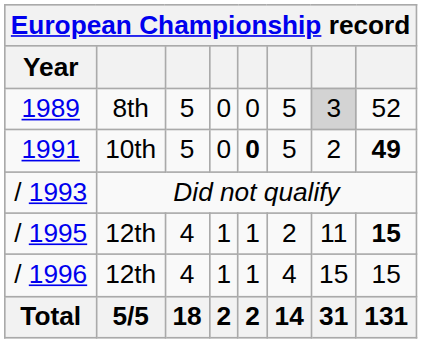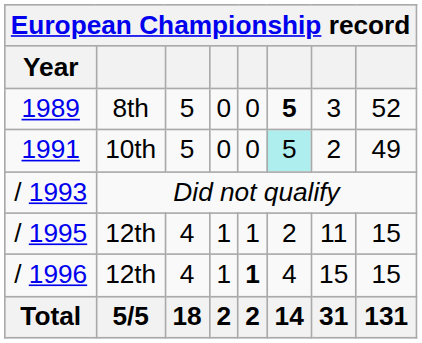(289, 108) normal -> (289, 108) bold
(334, 108) lightgrey background -> (334, 108) no background
(253, 150) bold -> (253, 150) normal
(289, 150) no background -> (289, 150) paleturquoise background
(386, 150) bold -> (386, 150) normal
(386, 233) bold -> (386, 233) normal
(253, 274) normal -> (253, 274) bold
